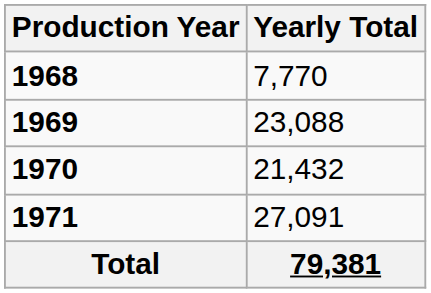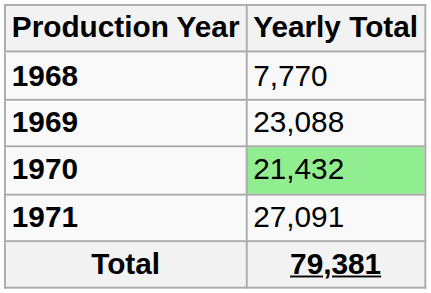(299, 169) no background -> (299, 169) lightgreen background
